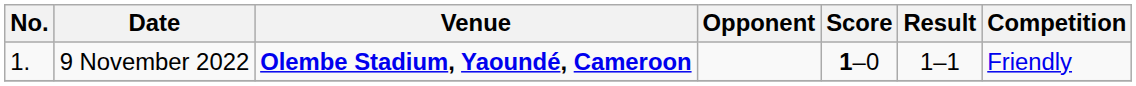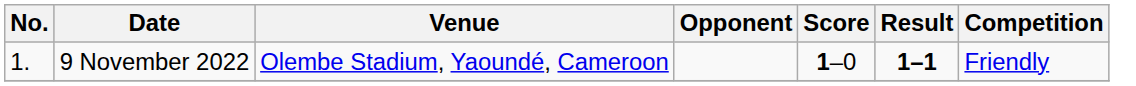(476, 61) bold -> (464, 61) normal
(940, 61) normal -> (917, 61) bold
